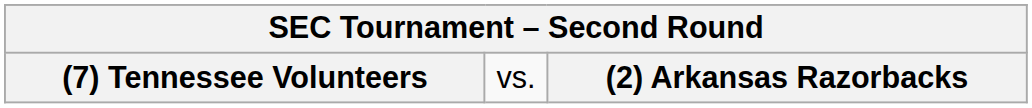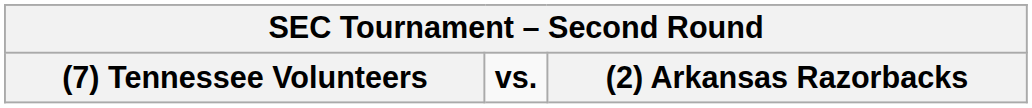(516, 77) normal -> (516, 77) bold
